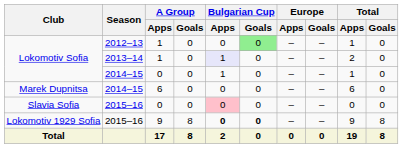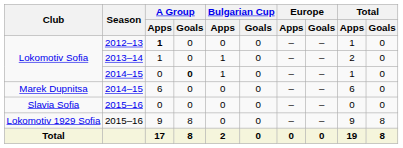(160, 43) normal -> (160, 43) bold
(258, 43) lightgreen background -> (258, 43) no background
(223, 58) lavender background -> (223, 58) no background
(190, 74) normal -> (190, 74) bold
(223, 105) pink background -> (223, 105) no background
(223, 120) bold -> (223, 120) normal
(258, 120) bold -> (258, 120) normal
